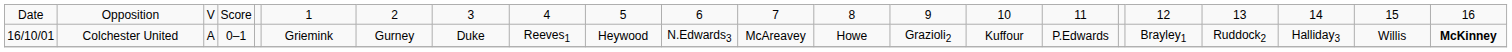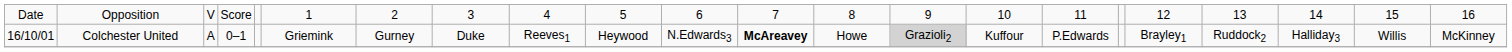(776, 35) normal -> (776, 35) bold
(928, 35) no background -> (928, 35) lightgrey background
(1468, 35) bold -> (1468, 35) normal
